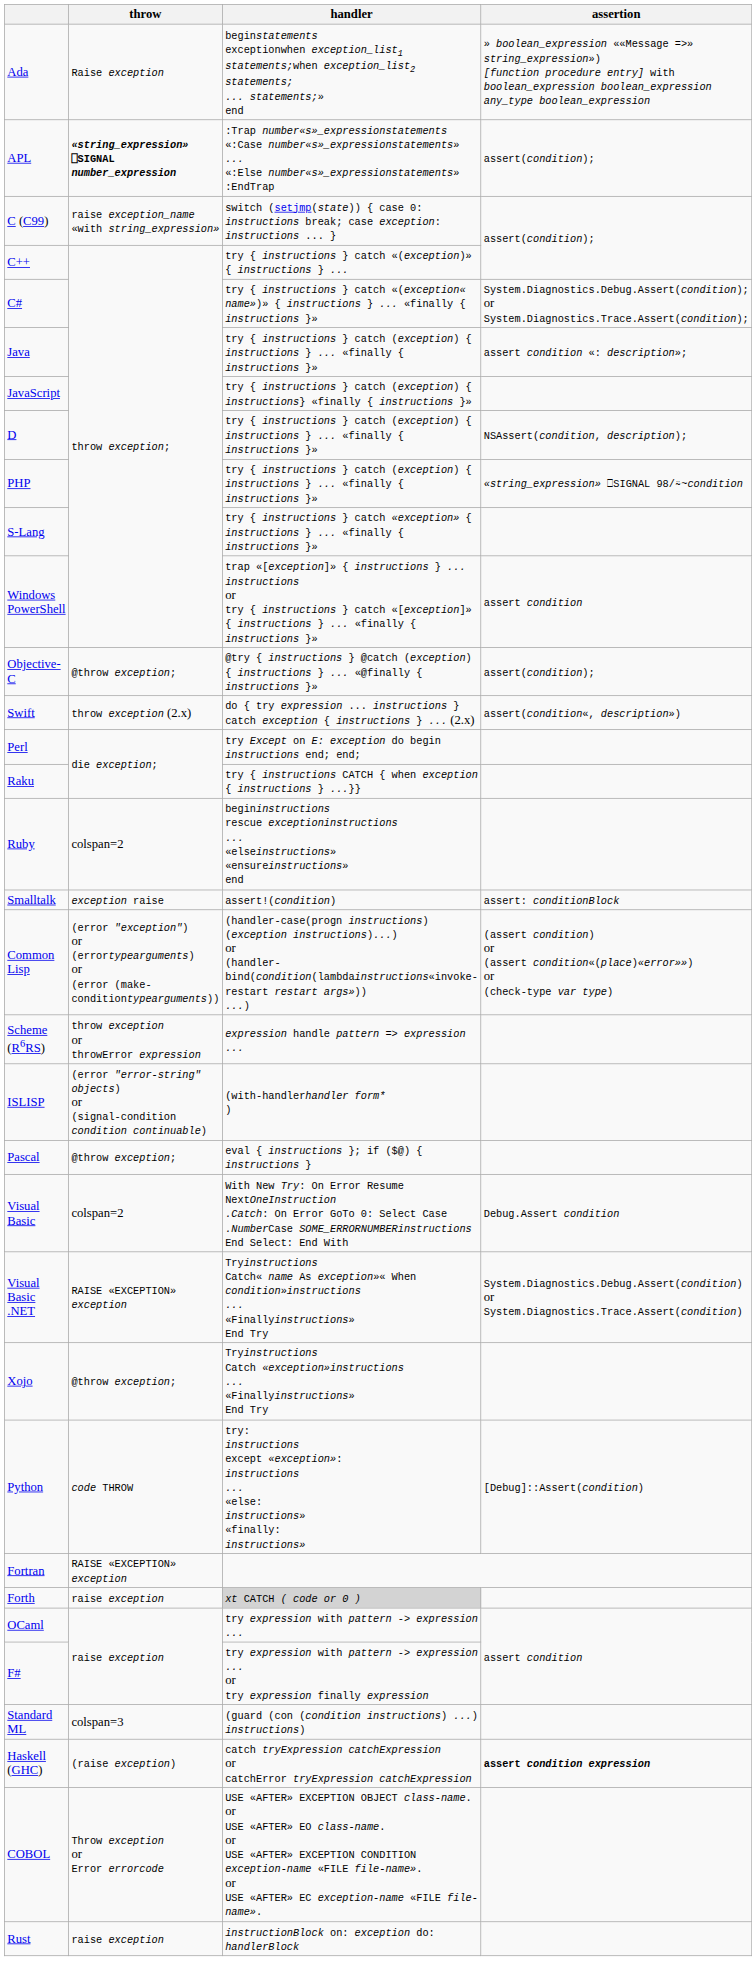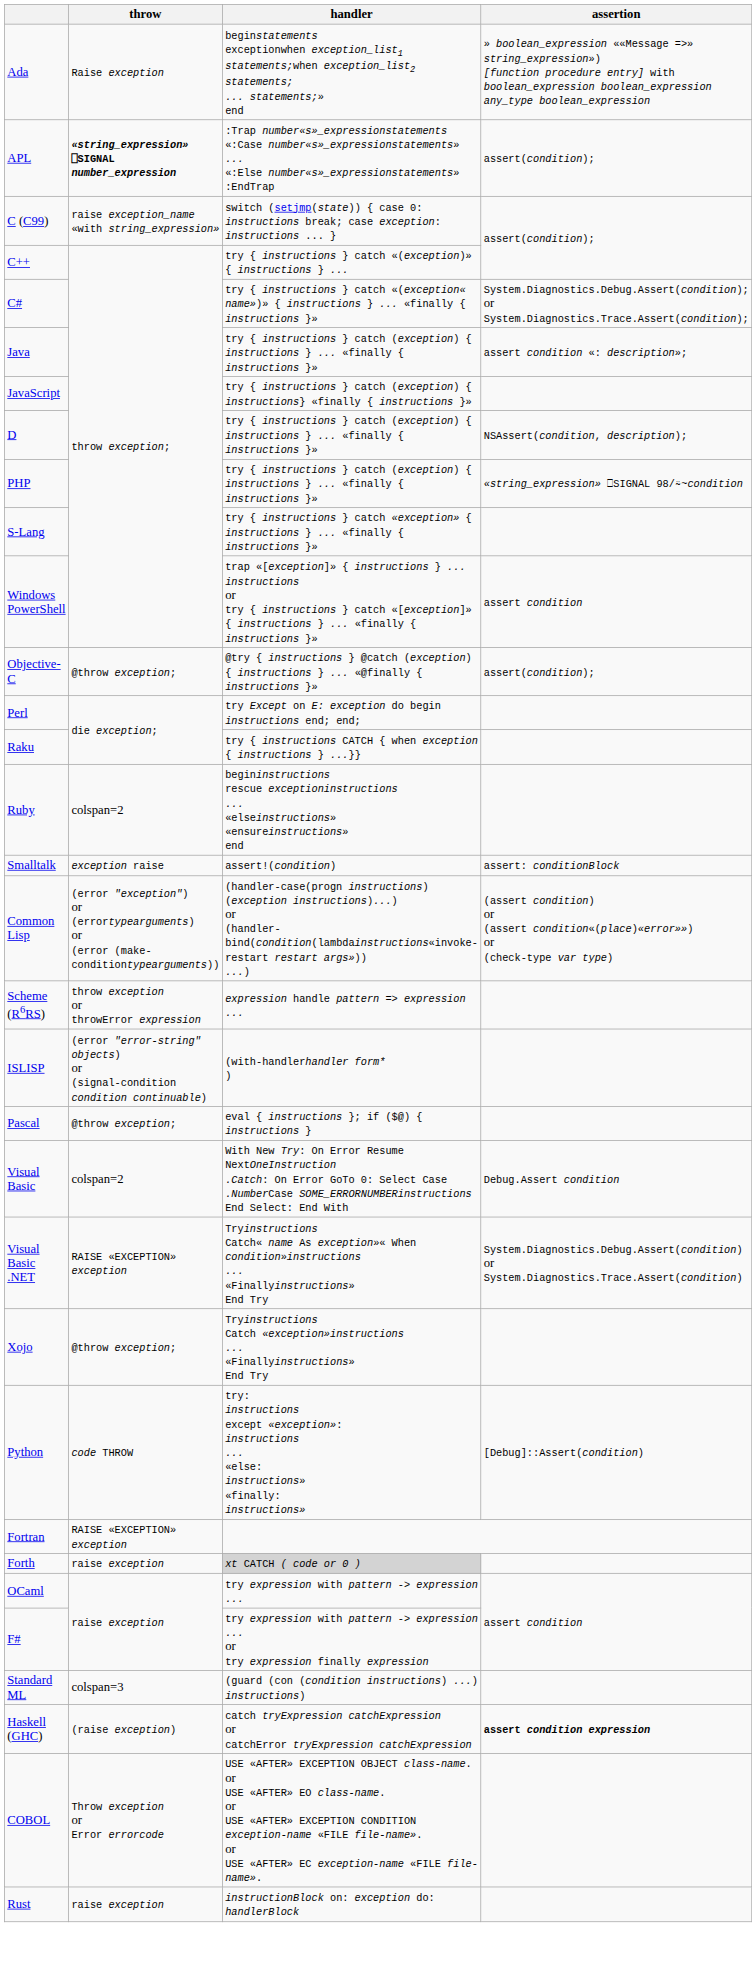- row: (21, 712)
